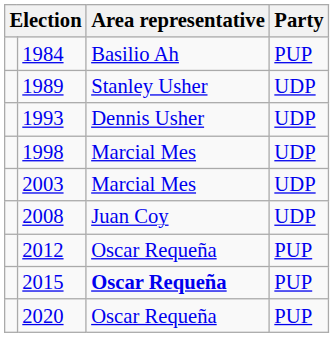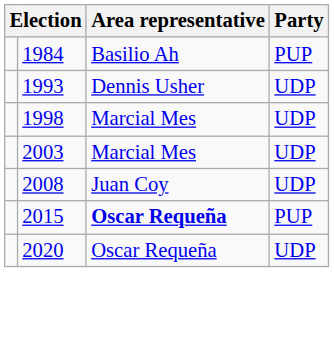- row: (43, 86)
- row: (43, 250)
(293, 315) PUP -> (295, 250) UDP
